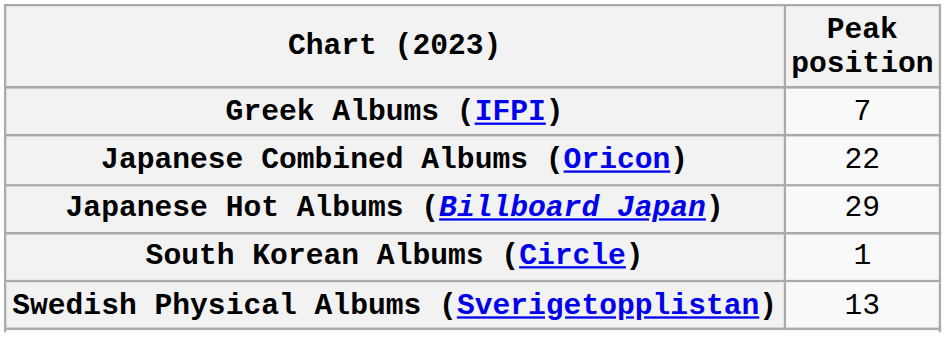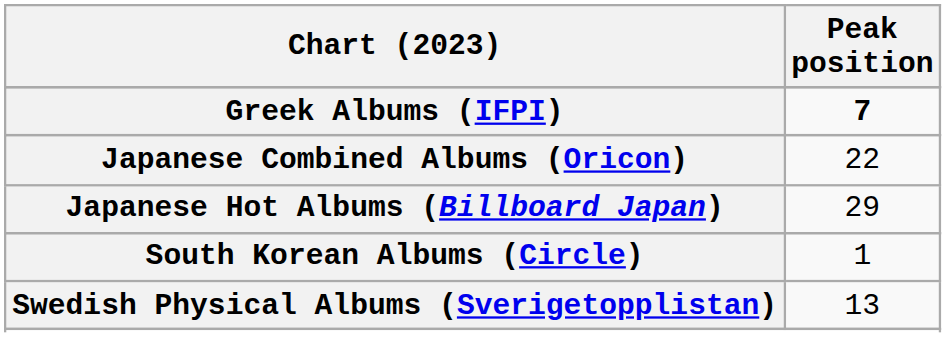(862, 112) normal -> (862, 112) bold
